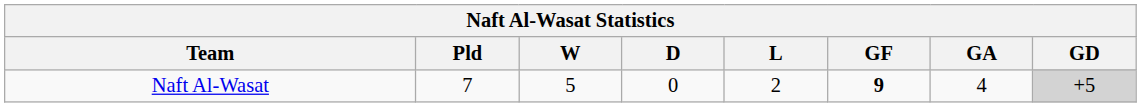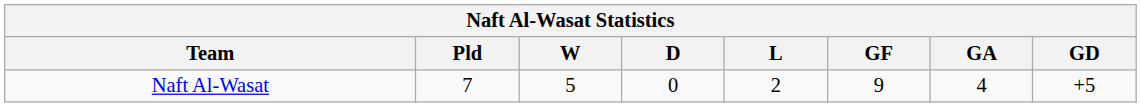(879, 85) bold -> (879, 85) normal
(1084, 85) lightgrey background -> (1084, 85) no background
